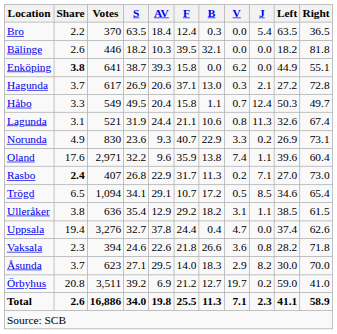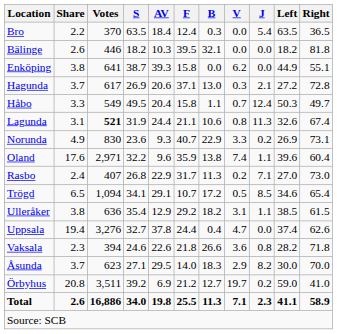(77, 67) bold -> (77, 67) normal
(113, 121) normal -> (113, 121) bold
(77, 175) bold -> (77, 175) normal
